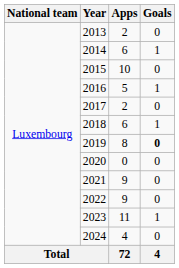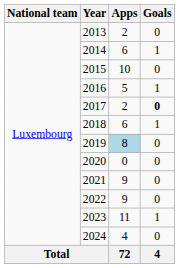(157, 106) normal -> (157, 106) bold
(125, 143) no background -> (125, 143) lightblue background
(157, 143) bold -> (157, 143) normal
